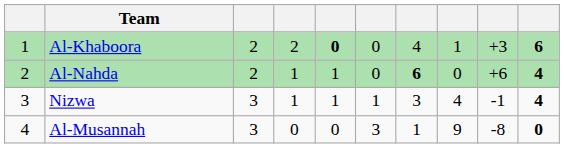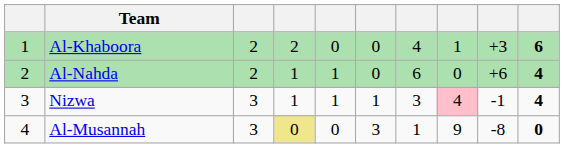(335, 45) bold -> (335, 45) normal
(416, 73) bold -> (416, 73) normal
(457, 101) no background -> (457, 101) pink background
(294, 128) no background -> (294, 128) khaki background
